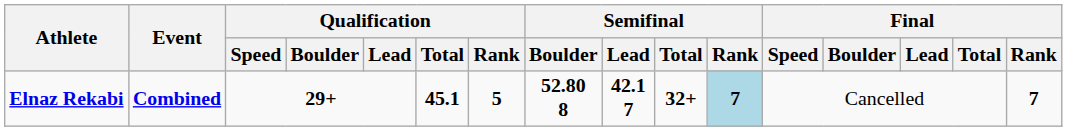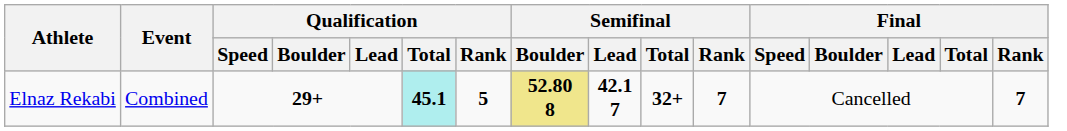(66, 98) bold -> (63, 98) normal
(177, 98) bold -> (166, 98) normal
(442, 98) no background -> (429, 98) paleturquoise background
(563, 98) no background -> (550, 98) khaki background
(735, 98) lightblue background -> (722, 98) no background
